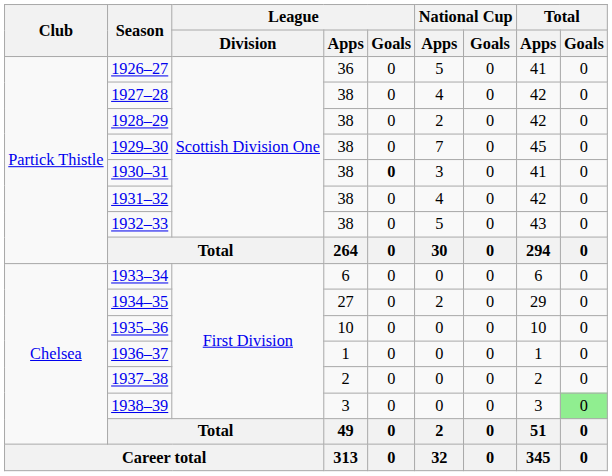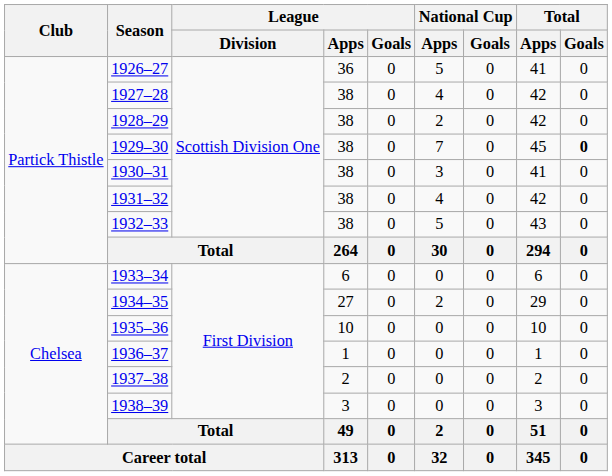(584, 146) normal -> (584, 146) bold
(391, 172) bold -> (391, 172) normal
(584, 405) lightgreen background -> (584, 405) no background
